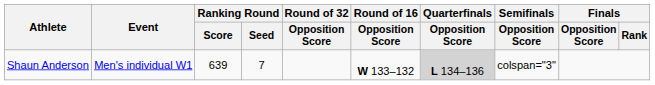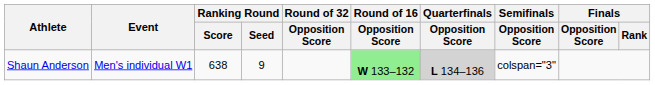(218, 65) 639 -> (218, 65) 638
(262, 65) 7 -> (262, 65) 9
(386, 71) no background -> (386, 71) lightgreen background
